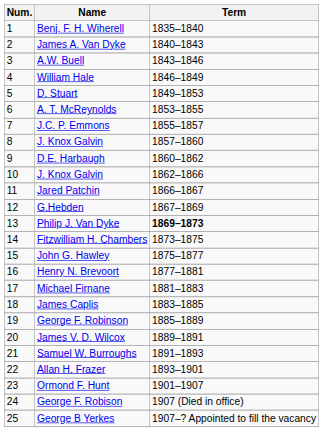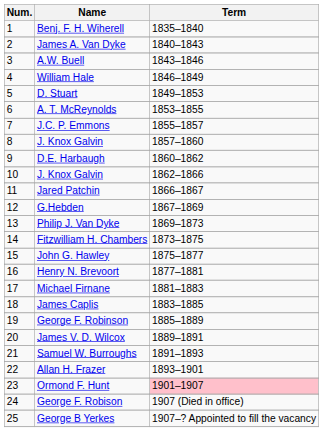(178, 223) bold -> (178, 223) normal
(178, 386) no background -> (178, 386) pink background
